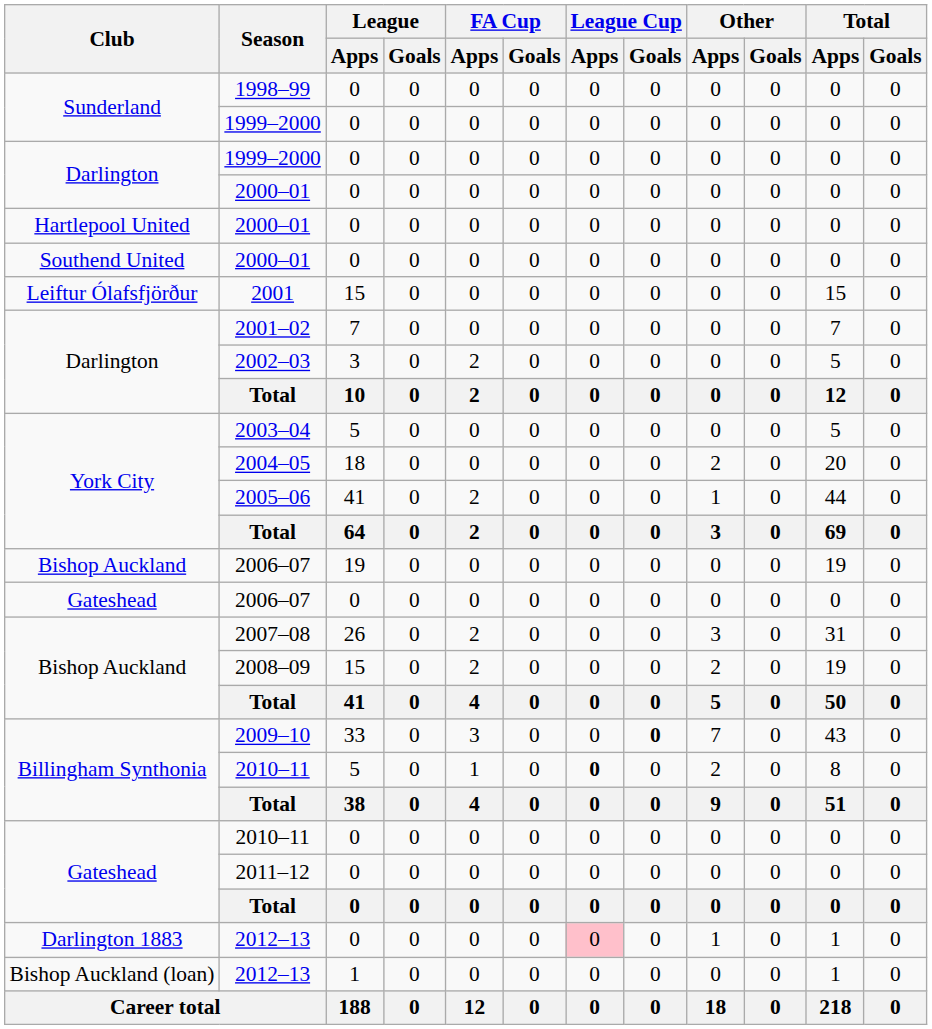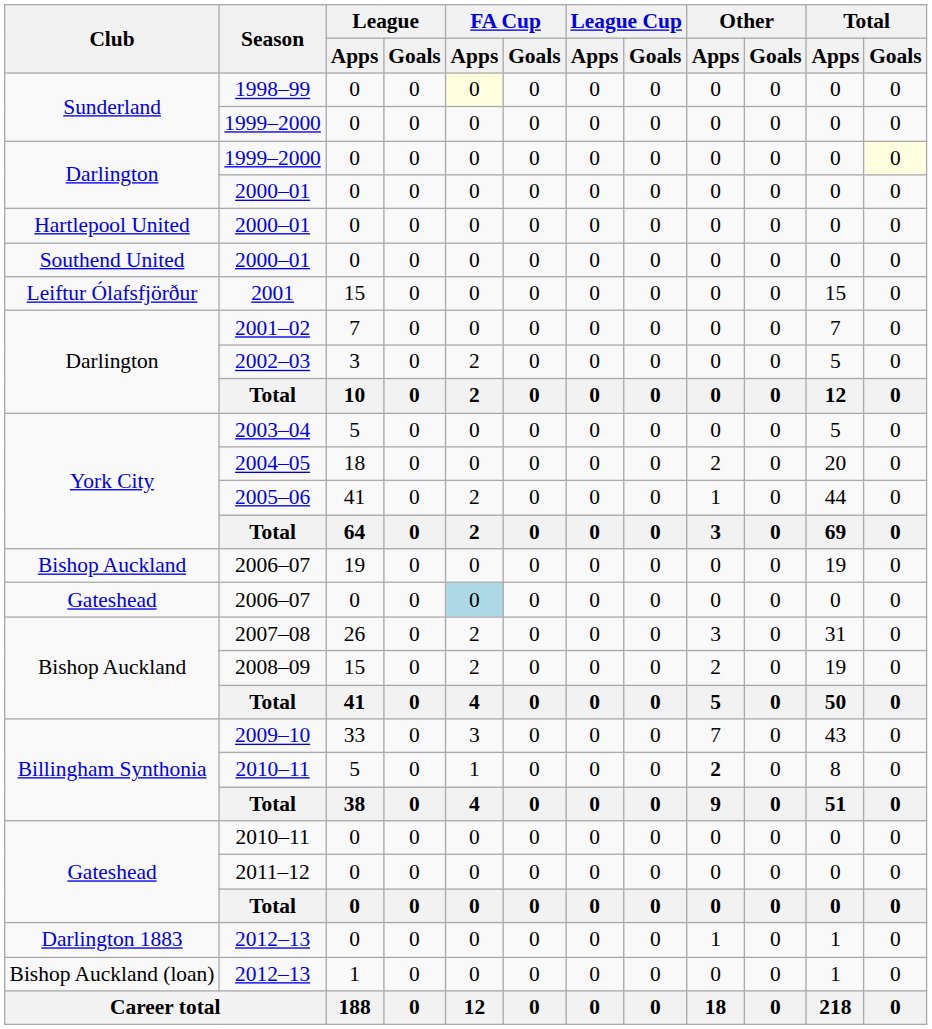(474, 89) no background -> (474, 89) lightyellow background
(895, 157) no background -> (895, 157) lightyellow background
(474, 599) no background -> (474, 599) lightblue background
(655, 735) bold -> (655, 735) normal
(595, 769) bold -> (595, 769) normal
(716, 769) normal -> (716, 769) bold
(595, 939) pink background -> (595, 939) no background
